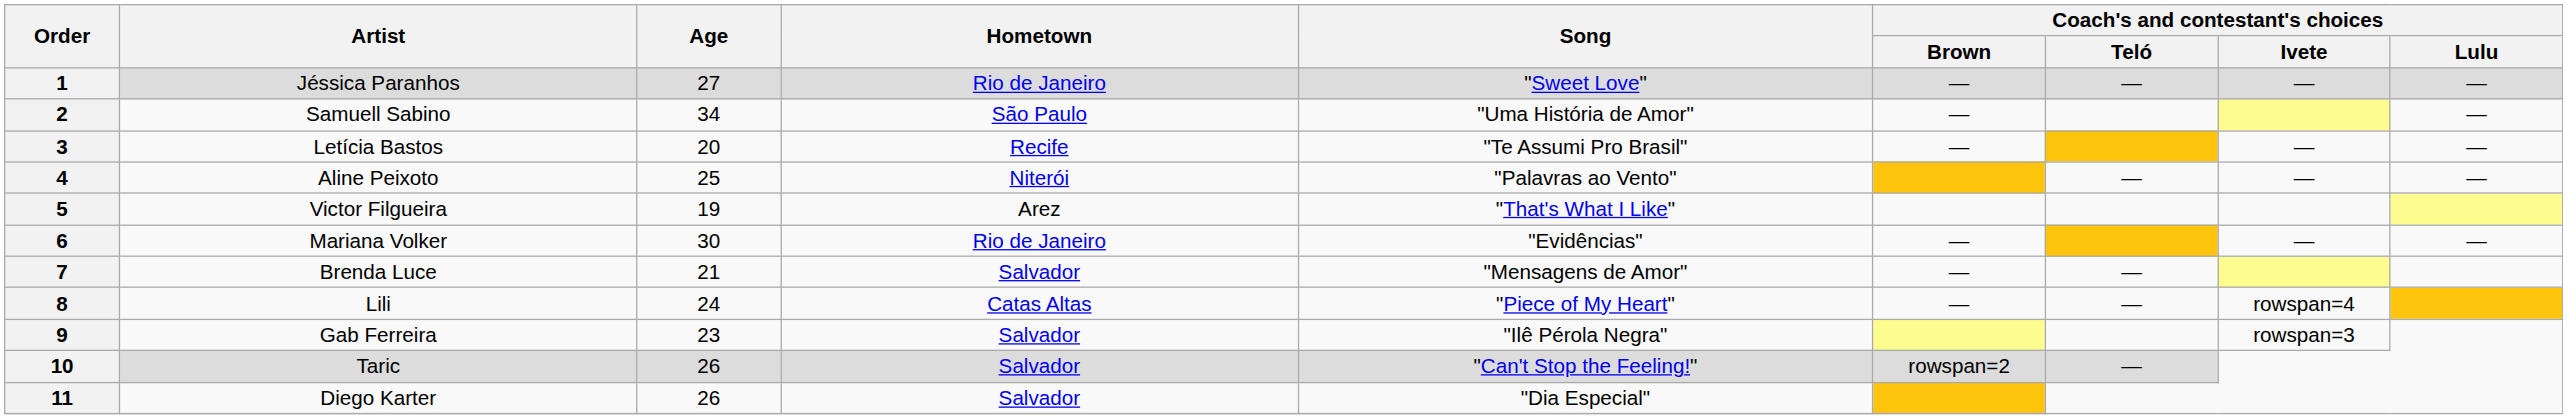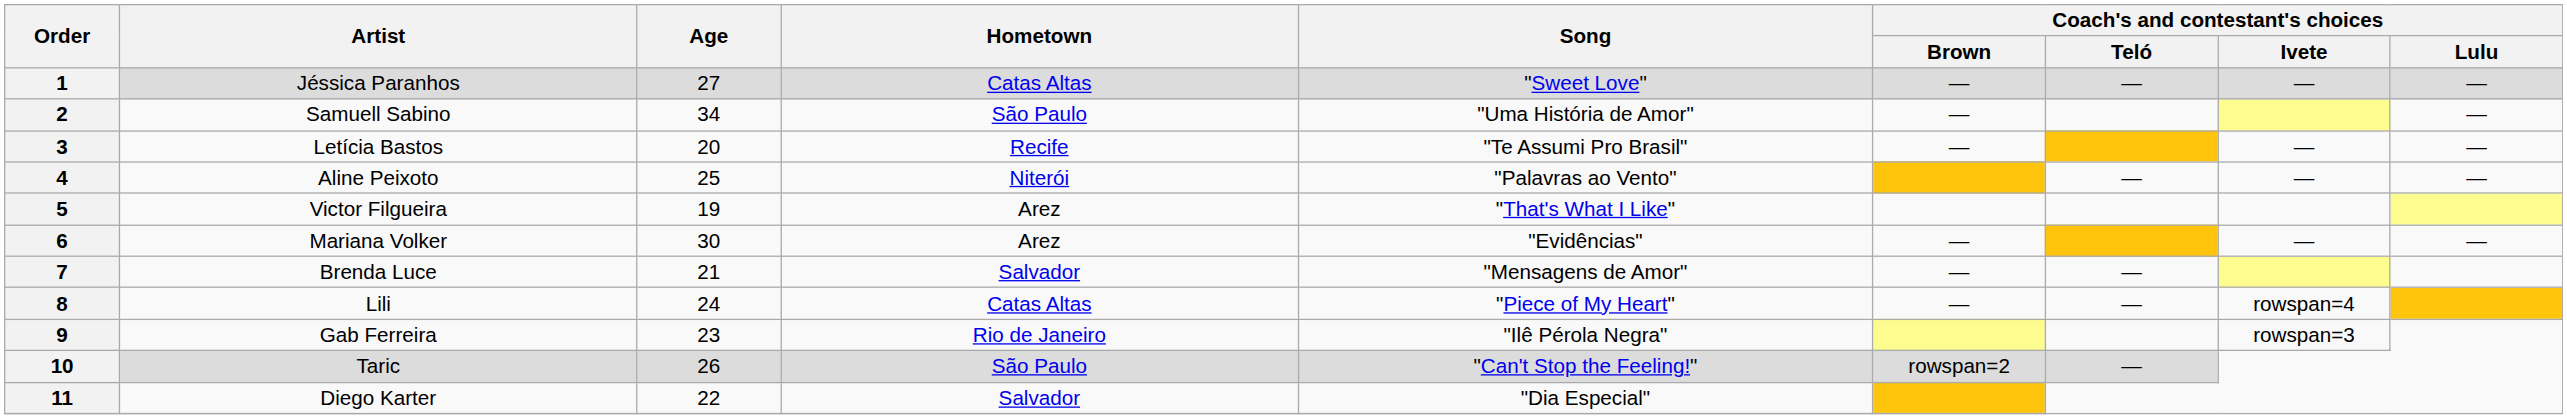(1039, 83) Rio de Janeiro -> (1039, 83) Catas Altas
(1039, 240) Rio de Janeiro -> (1039, 240) Arez
(1039, 335) Salvador -> (1039, 335) Rio de Janeiro
(1039, 366) Salvador -> (1039, 366) São Paulo
(709, 398) 26 -> (709, 398) 22
